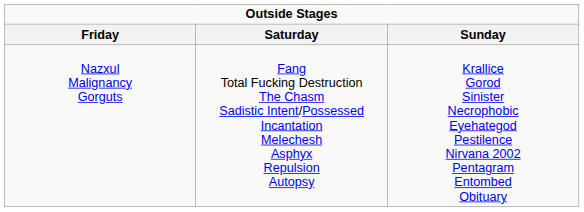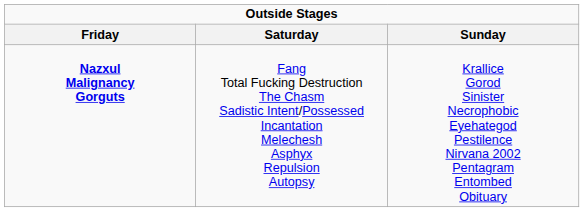(100, 83) normal -> (100, 83) bold
